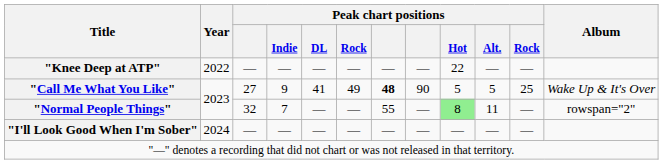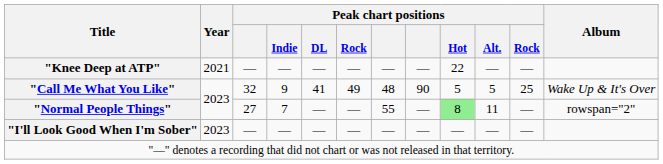(217, 68) 2022 -> (217, 68) 2021
(250, 88) 27 -> (250, 88) 32
(388, 88) bold -> (388, 88) normal
(250, 109) 32 -> (250, 109) 27
(217, 129) 2024 -> (217, 129) 2023
